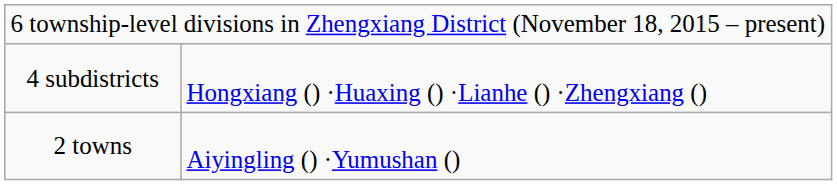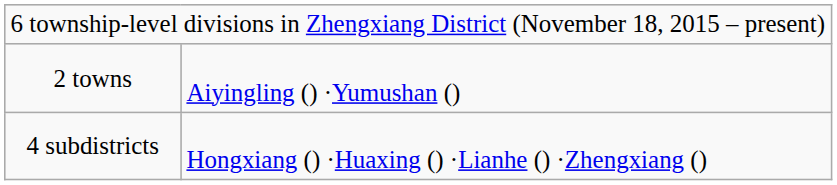rows swapped: (93, 77) <-> (93, 145)
